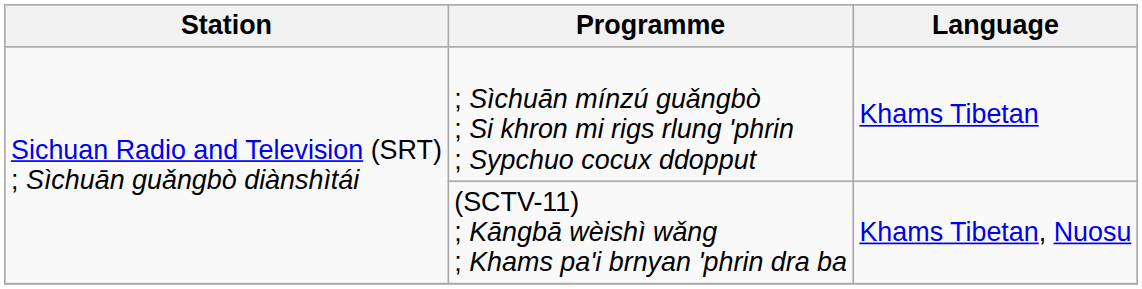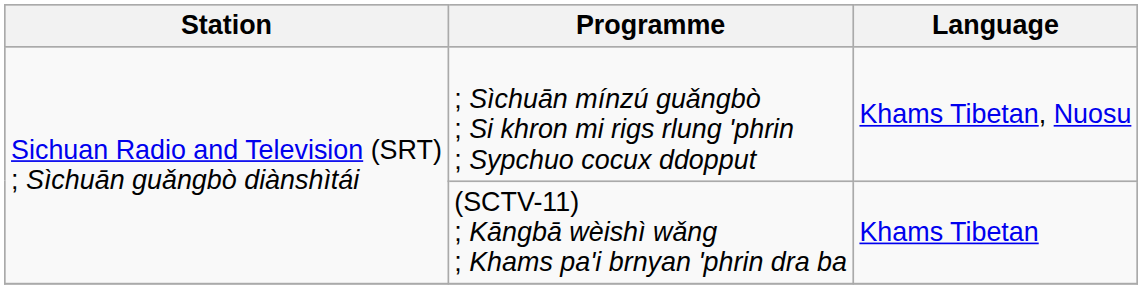(949, 113) Khams Tibetan -> (995, 113) Khams Tibetan, Nuosu
(995, 232) Khams Tibetan, Nuosu -> (949, 232) Khams Tibetan
